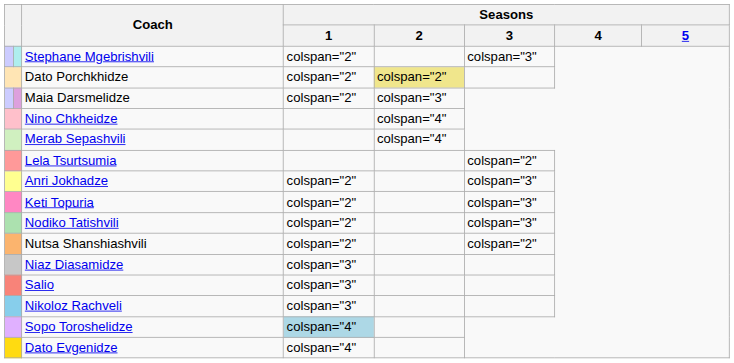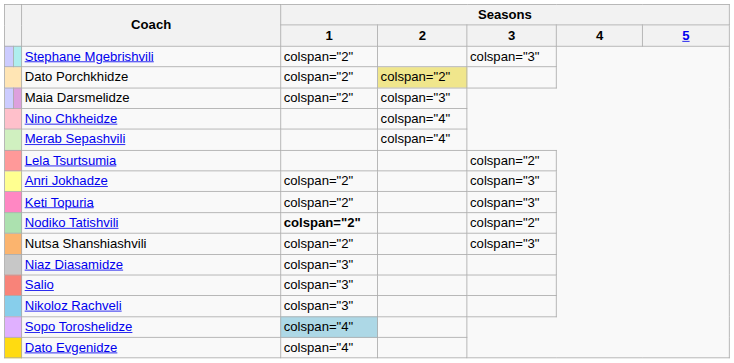(321, 222) normal -> (322, 222) bold
(502, 222) colspan="3" -> (505, 222) colspan="2"
(502, 243) colspan="2" -> (505, 243) colspan="3"
